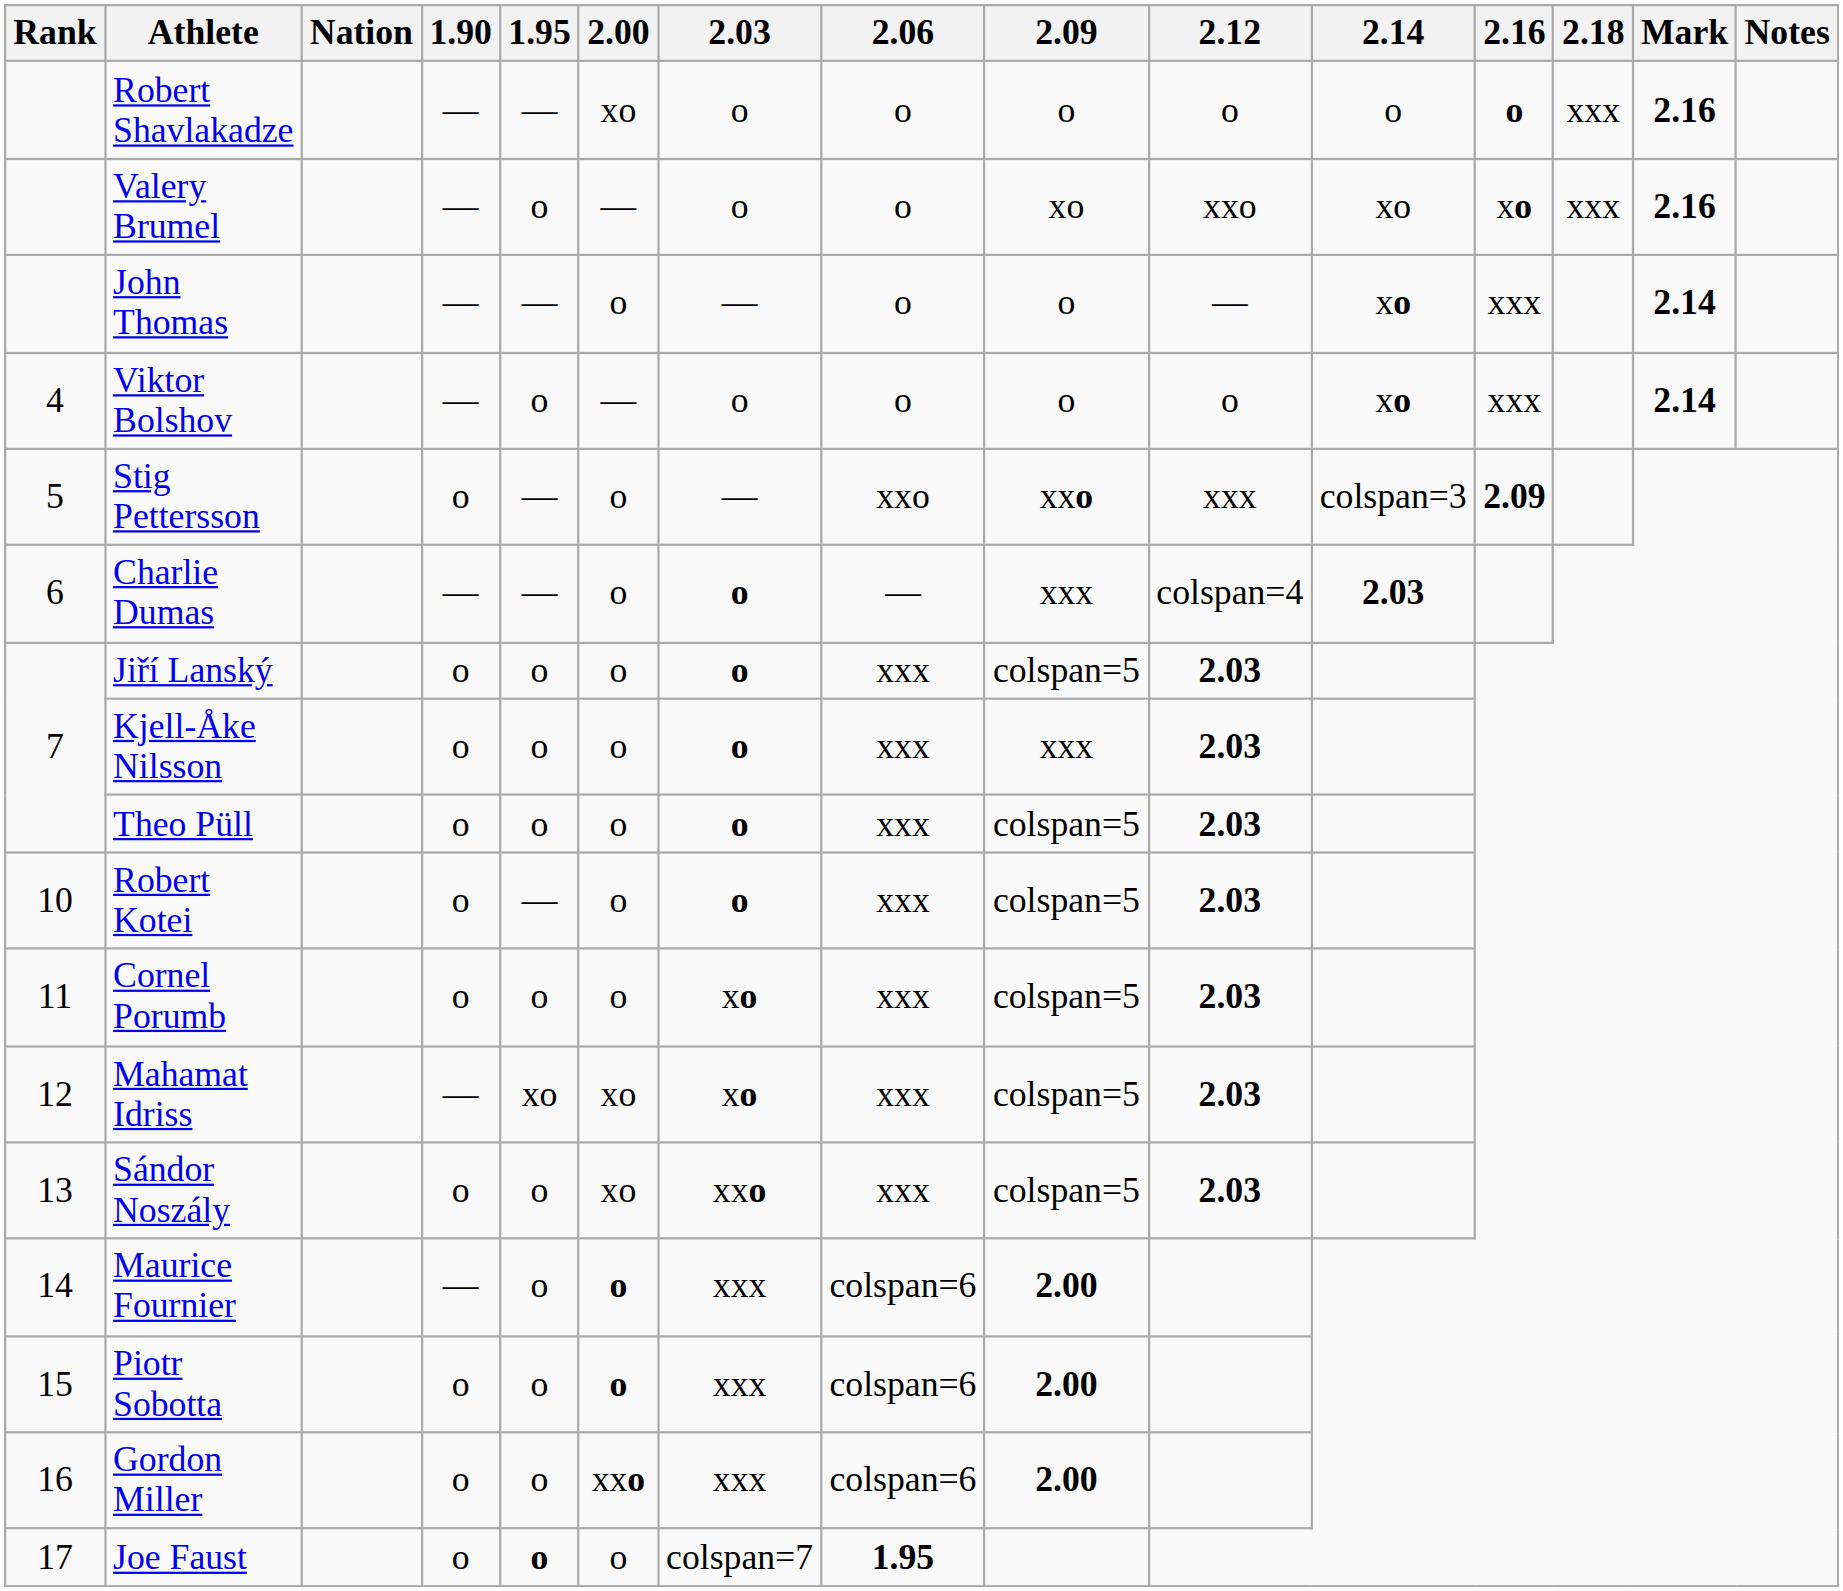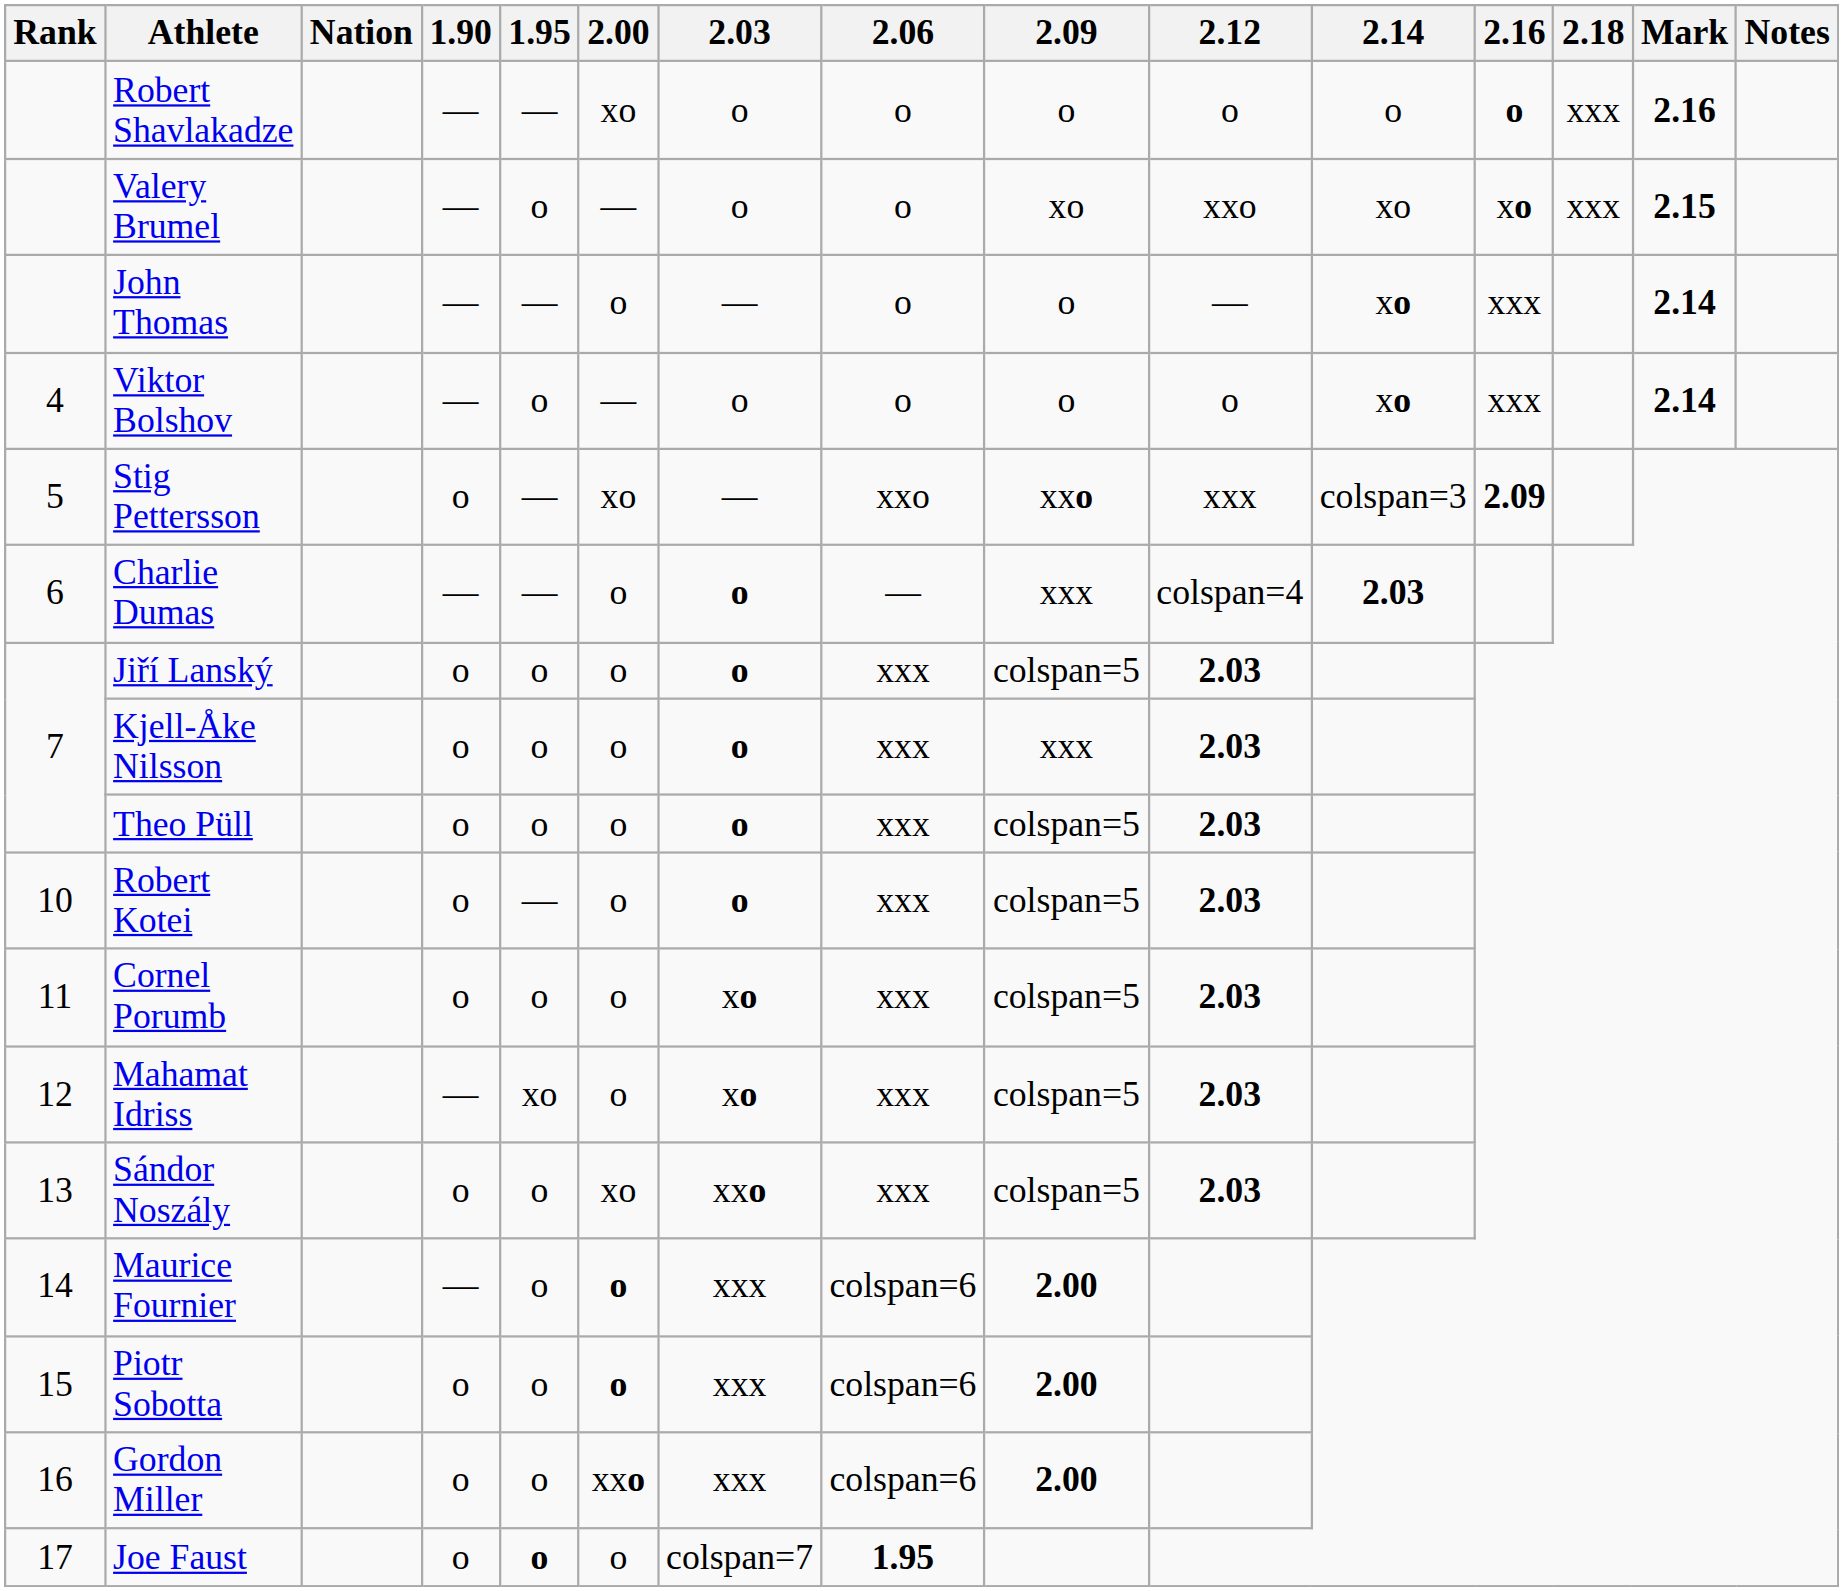(1685, 206) 2.16 -> (1685, 206) 2.15
(618, 496) o -> (618, 496) xo
(618, 1093) xo -> (618, 1093) o
